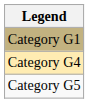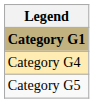(44, 39) normal -> (47, 39) bold
